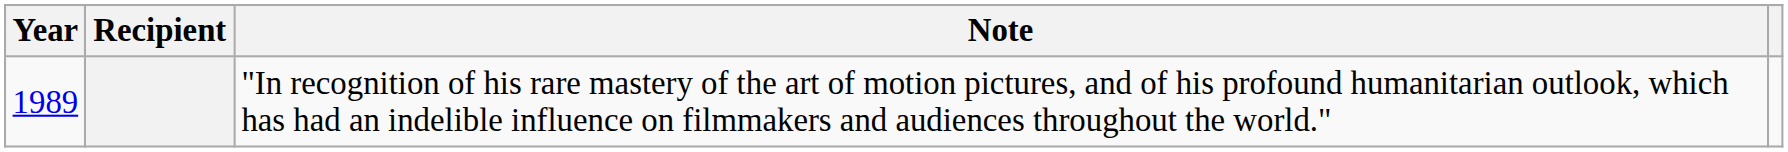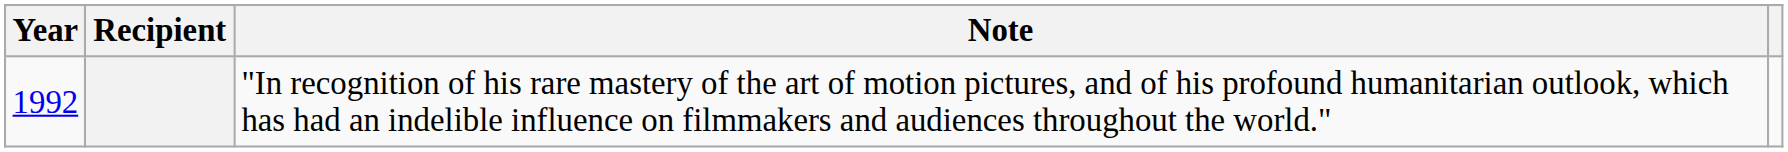(45, 100) 1989 -> (45, 100) 1992
